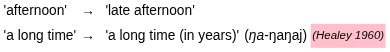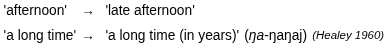(348, 36) pink background -> (348, 36) no background
